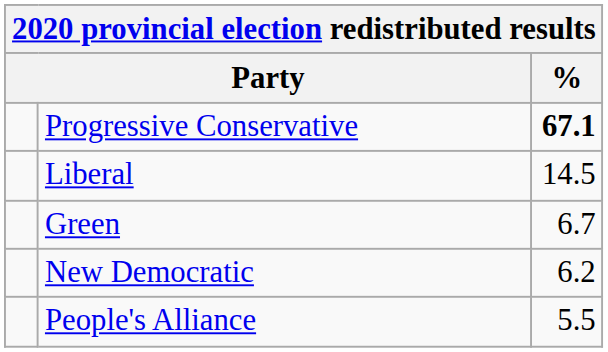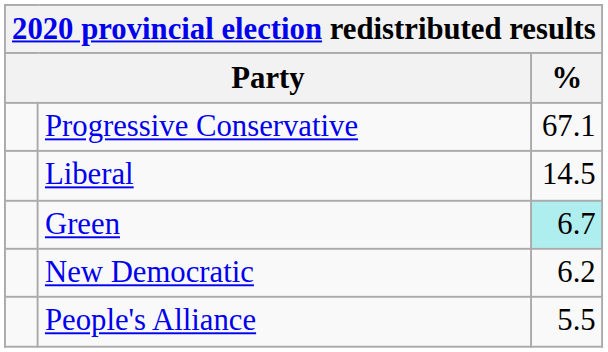(569, 126) bold -> (569, 126) normal
(577, 223) no background -> (577, 223) paleturquoise background
